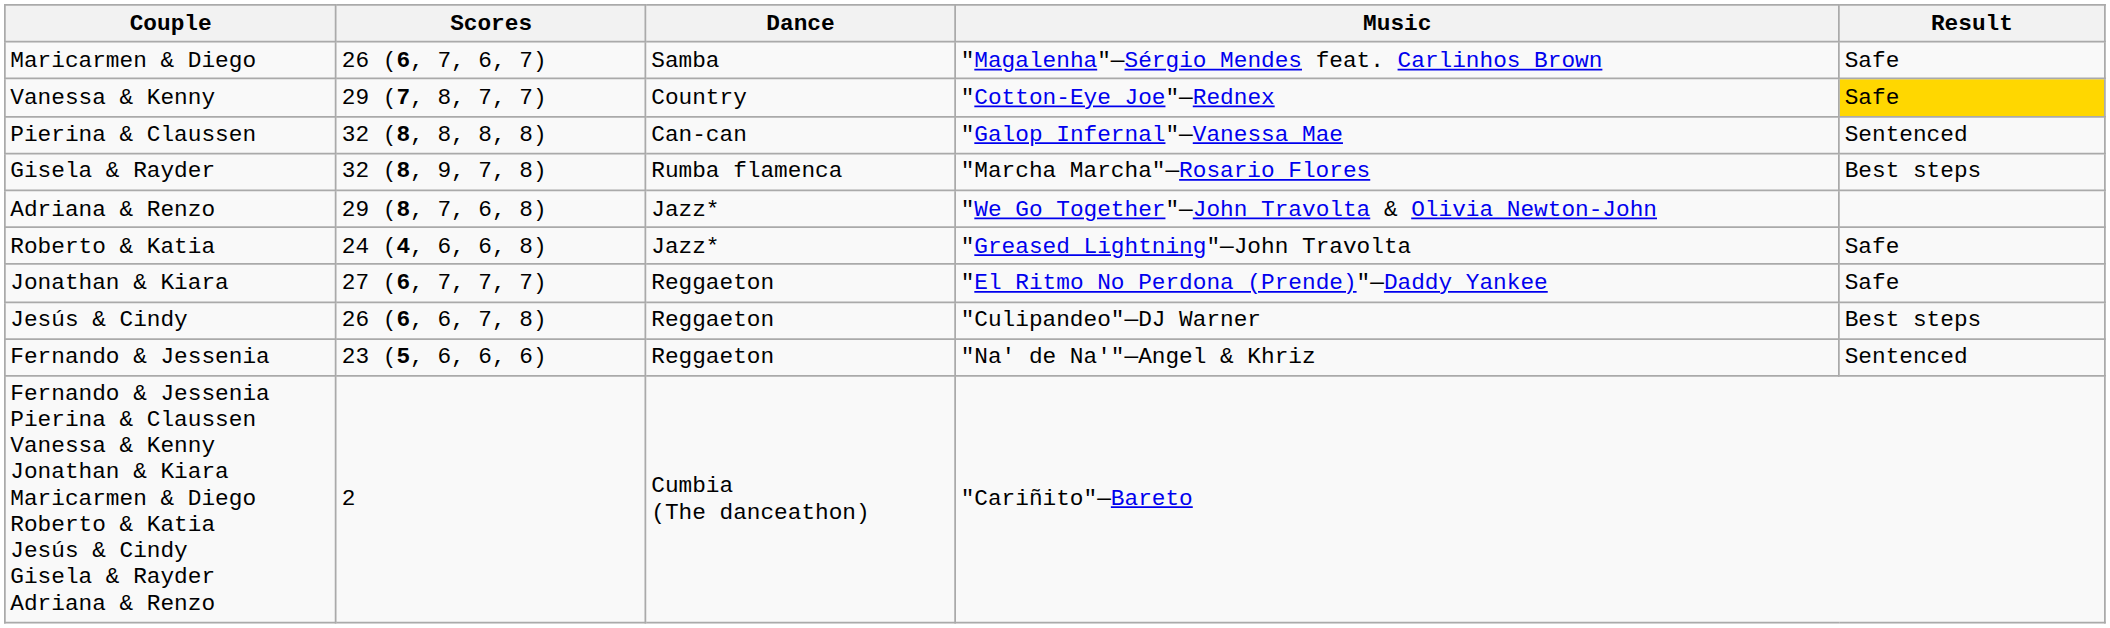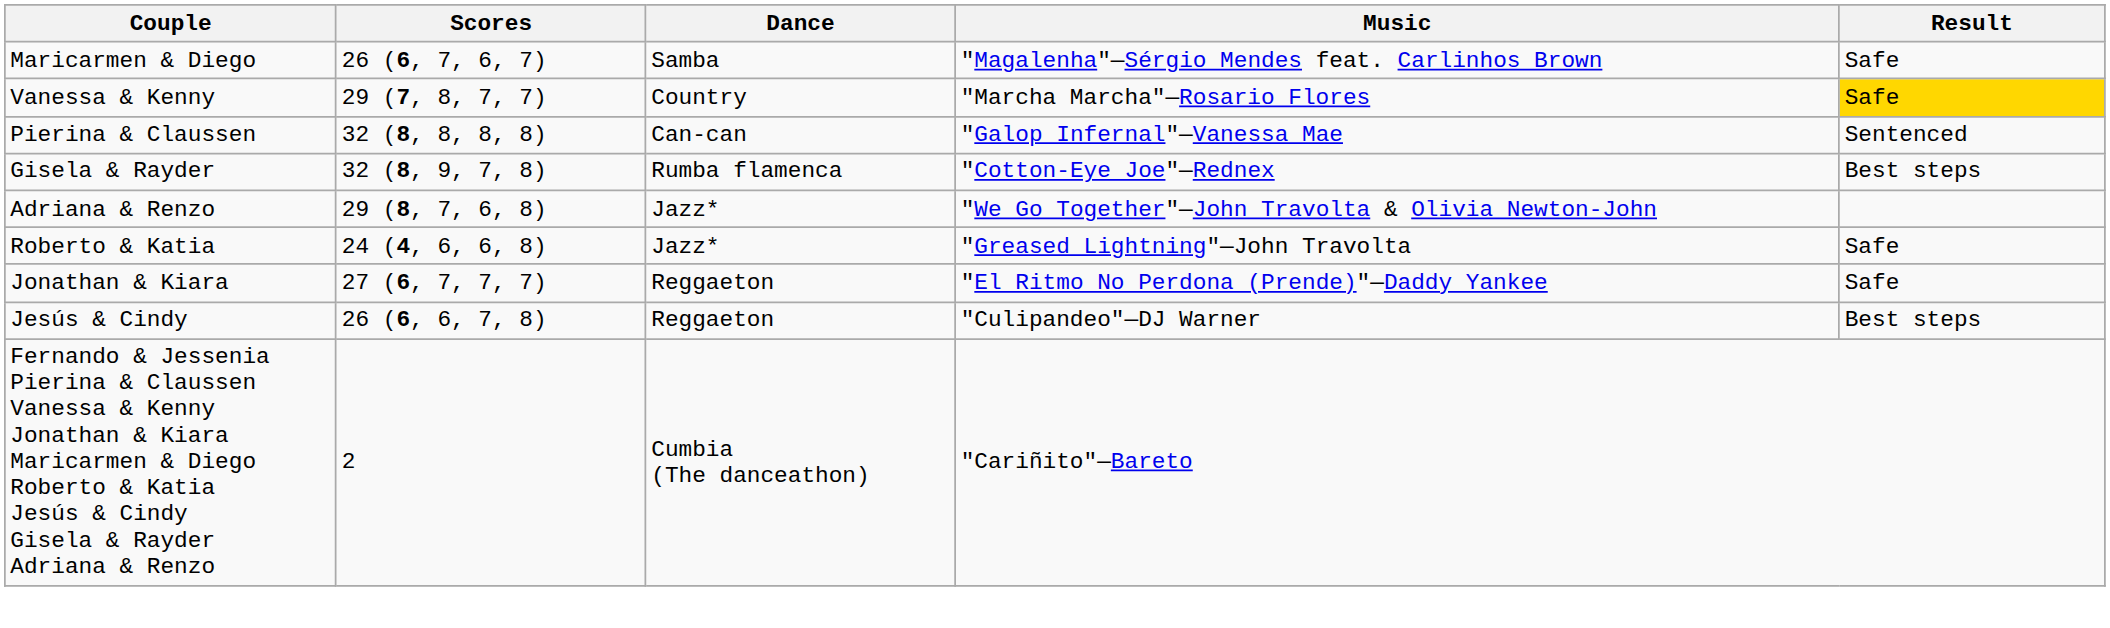(1118, 98) "Cotton-Eye Joe"—Rednex -> (1165, 98) "Marcha Marcha"—Rosario Flores
(1165, 172) "Marcha Marcha"—Rosario Flores -> (1118, 172) "Cotton-Eye Joe"—Rednex
- row: (140, 357)
